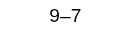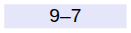(65, 16) no background -> (65, 16) lavender background
